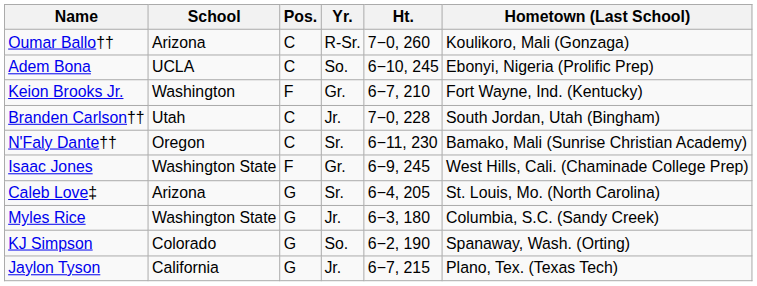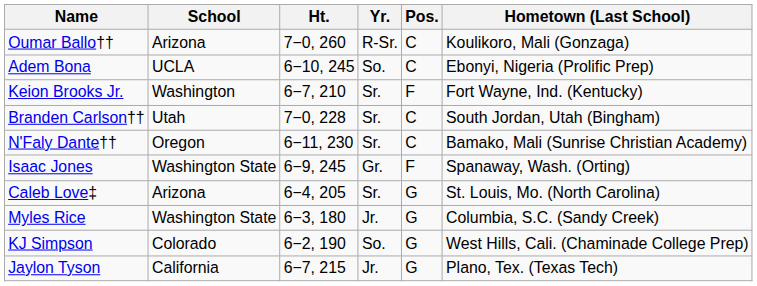columns swapped: (300, 17) <-> (403, 17)
(335, 92) Gr. -> (372, 92) Sr.
(333, 117) Jr. -> (372, 117) Sr.
(597, 167) West Hills, Cali. (Chaminade College Prep) -> (538, 167) Spanaway, Wash. (Orting)
(538, 243) Spanaway, Wash. (Orting) -> (597, 243) West Hills, Cali. (Chaminade College Prep)
